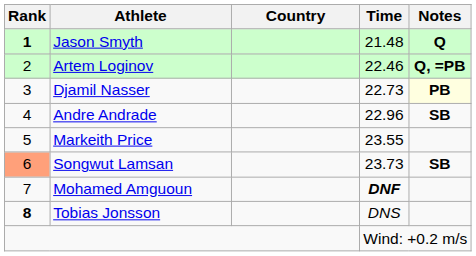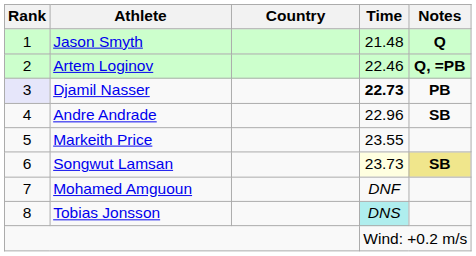(27, 41) bold -> (27, 41) normal
(27, 90) no background -> (27, 90) lavender background
(384, 90) normal -> (384, 90) bold
(440, 90) lightyellow background -> (440, 90) no background
(27, 164) lightsalmon background -> (27, 164) no background
(384, 164) no background -> (384, 164) lightyellow background
(440, 164) no background -> (440, 164) khaki background
(384, 189) bold -> (384, 189) normal
(27, 213) bold -> (27, 213) normal
(384, 213) no background -> (384, 213) paleturquoise background
